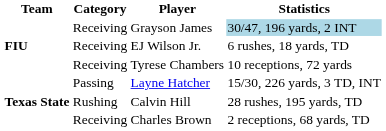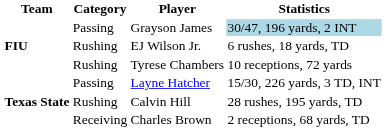(100, 27) Receiving -> (93, 27) Passing
(100, 46) Receiving -> (95, 46) Rushing
(100, 64) Receiving -> (95, 64) Rushing
